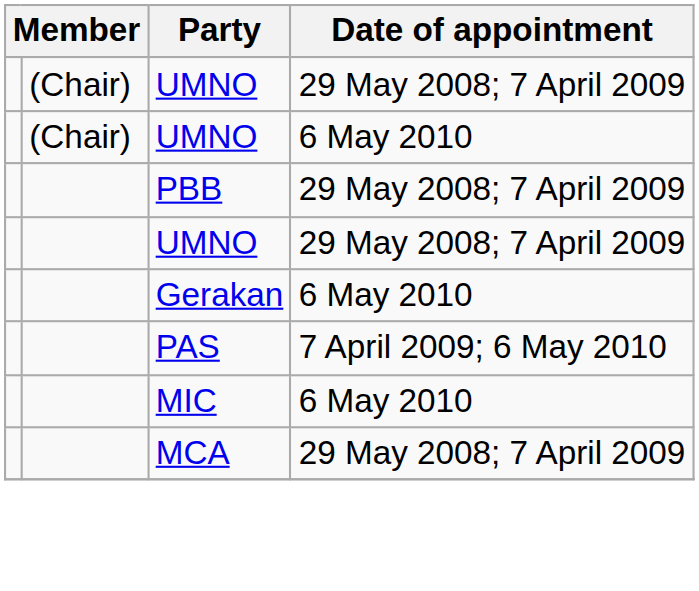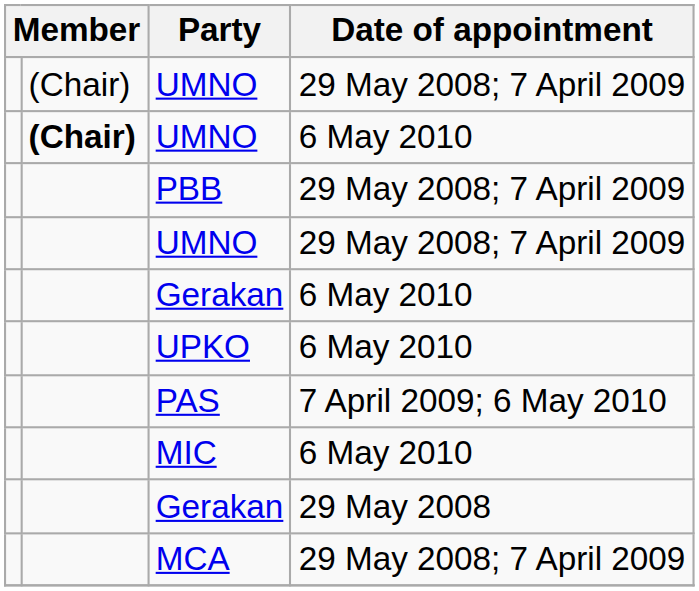(80, 136) normal -> (82, 136) bold
+ row: (203, 347)
+ row: (220, 505)
